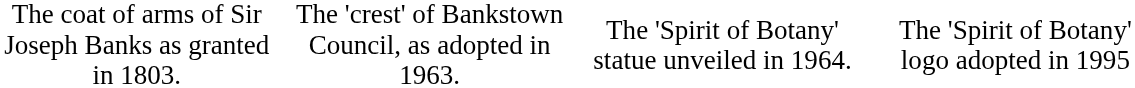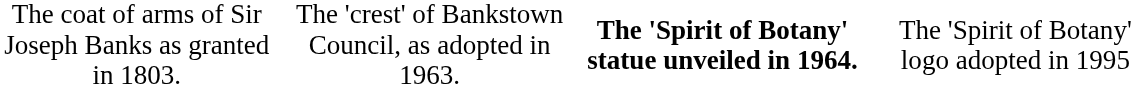(723, 45) normal -> (723, 45) bold
